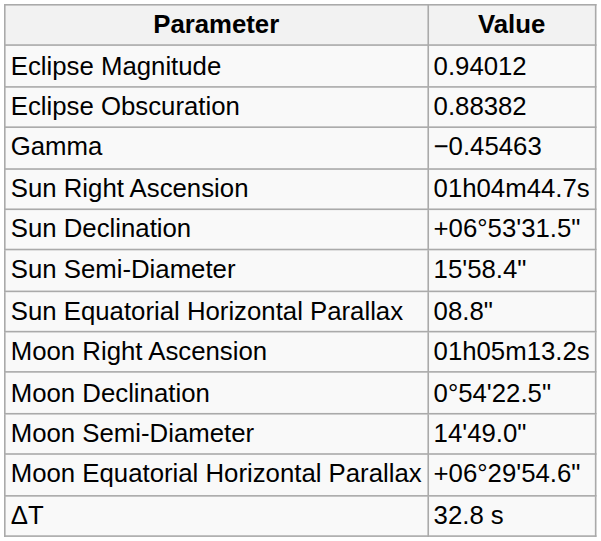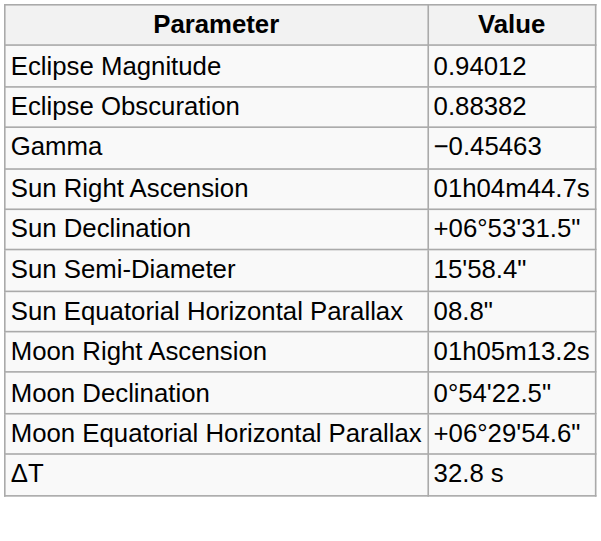- row: (132, 433)
